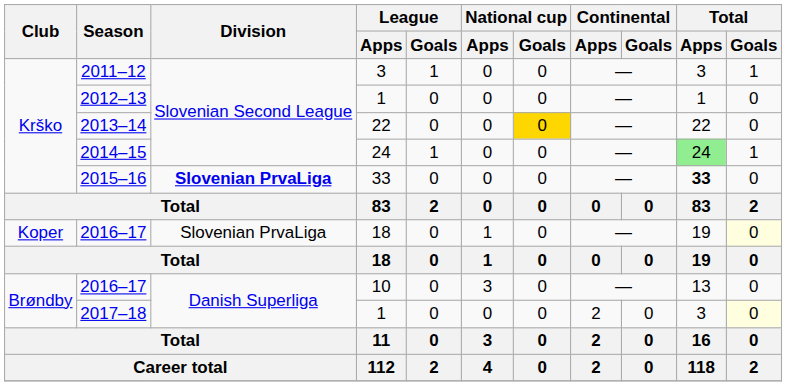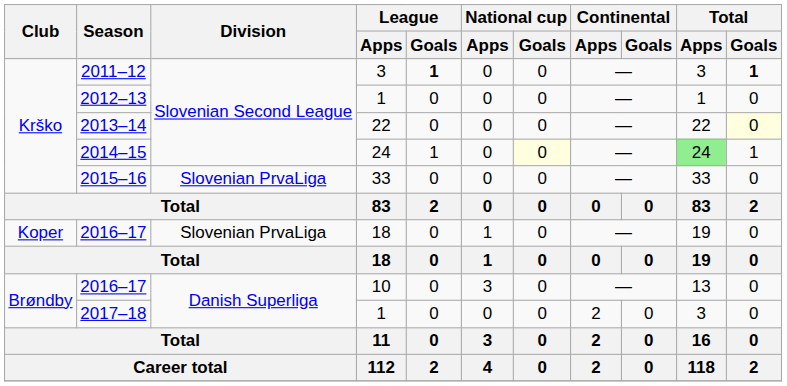(434, 71) normal -> (434, 71) bold
(754, 71) normal -> (754, 71) bold
(542, 125) gold background -> (542, 125) no background
(754, 125) no background -> (754, 125) lightyellow background
(542, 152) no background -> (542, 152) lightyellow background
(253, 179) bold -> (253, 179) normal
(701, 179) bold -> (701, 179) normal
(754, 233) lightyellow background -> (754, 233) no background
(754, 313) lightyellow background -> (754, 313) no background
